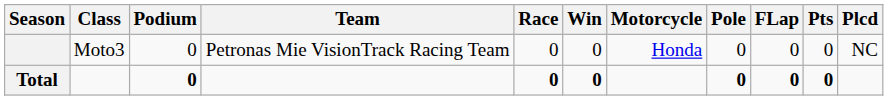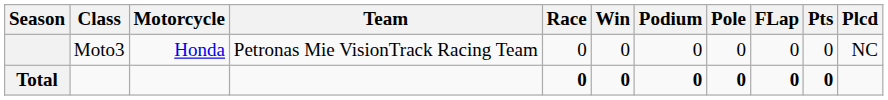columns swapped: (656, 19) <-> (165, 19)
